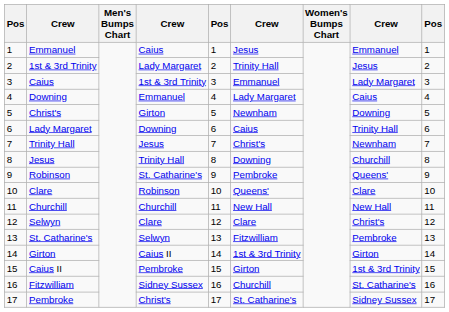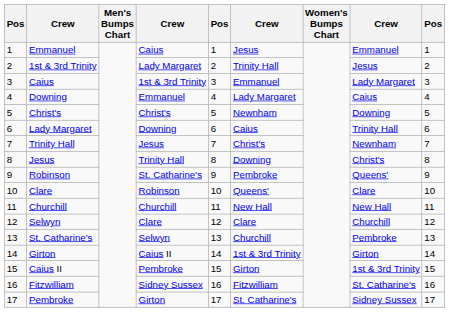(152, 112) Girton -> (155, 112) Christ's
(371, 159) Churchill -> (368, 159) Christ's
(368, 222) Christ's -> (371, 222) Churchill
(255, 237) Fitzwilliam -> (252, 237) Churchill
(252, 284) Churchill -> (255, 284) Fitzwilliam
(155, 300) Christ's -> (152, 300) Girton
